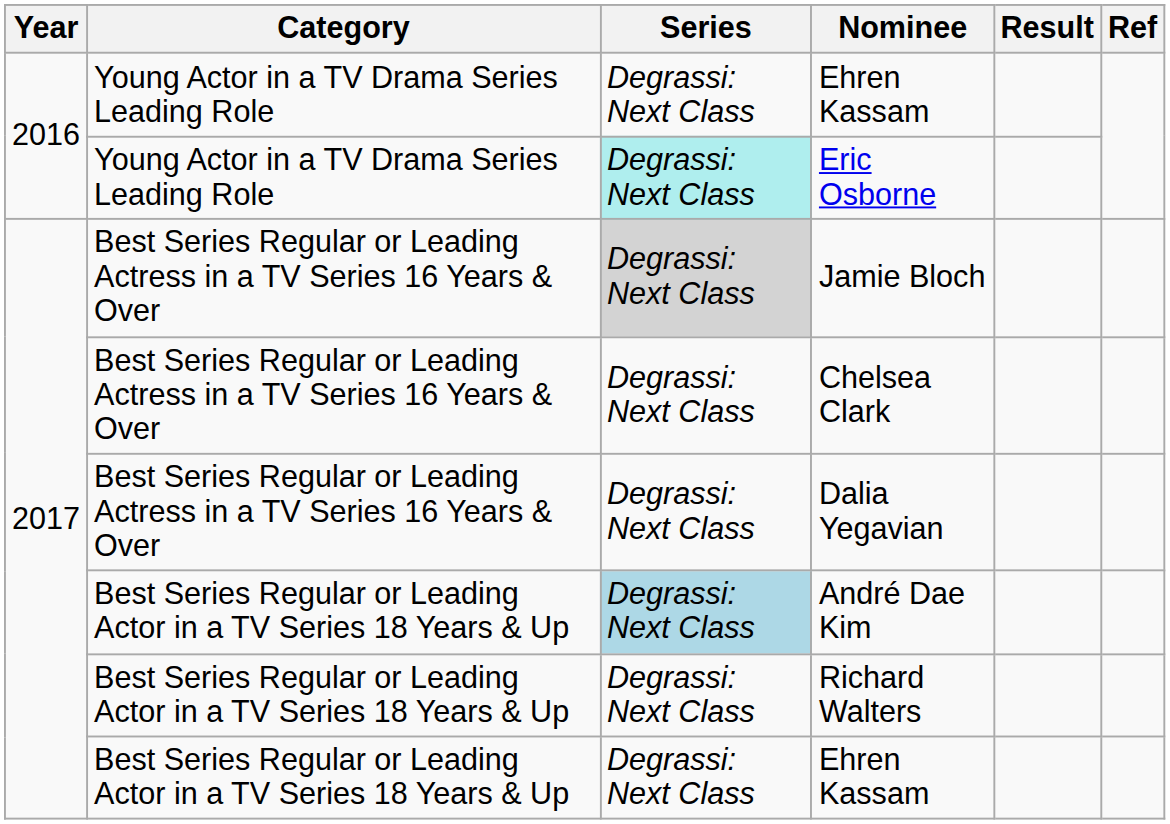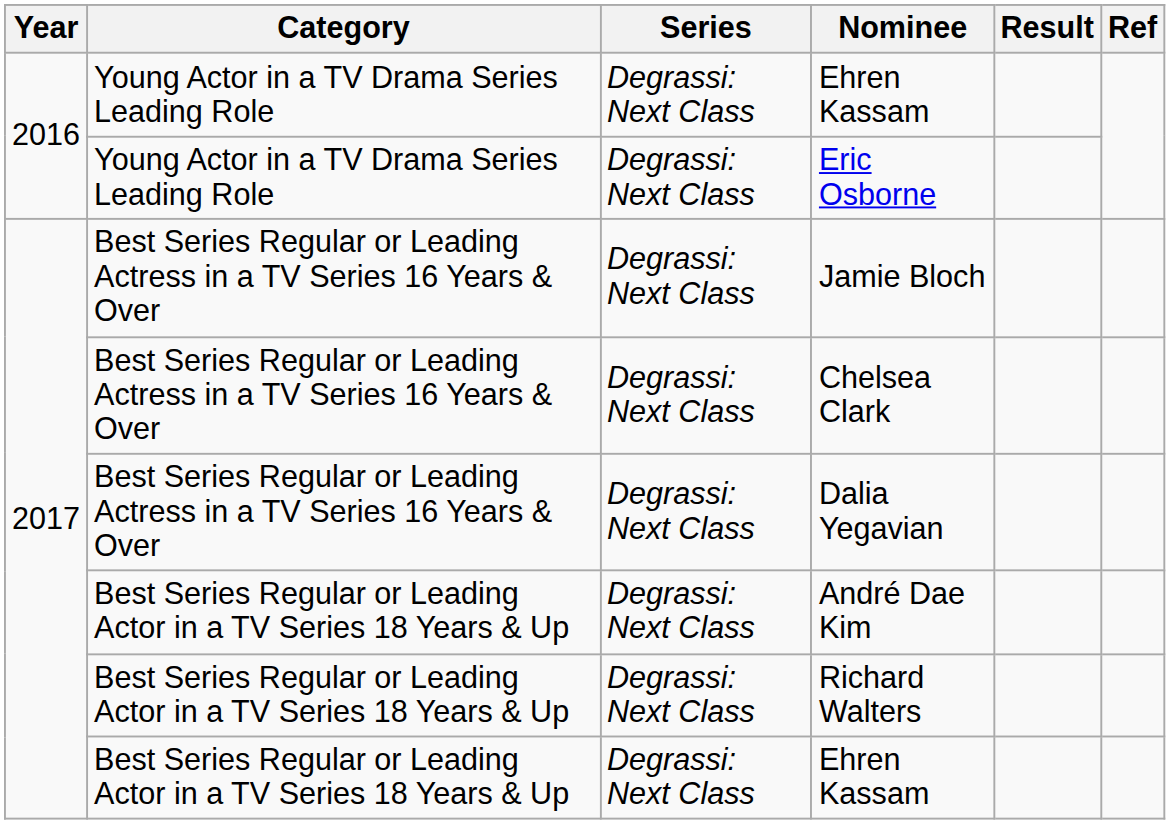(681, 177) paleturquoise background -> (681, 177) no background
(681, 277) lightgrey background -> (681, 277) no background
(681, 611) lightblue background -> (681, 611) no background
